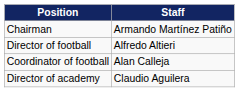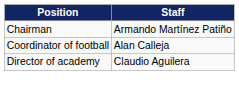- row: (49, 45)
